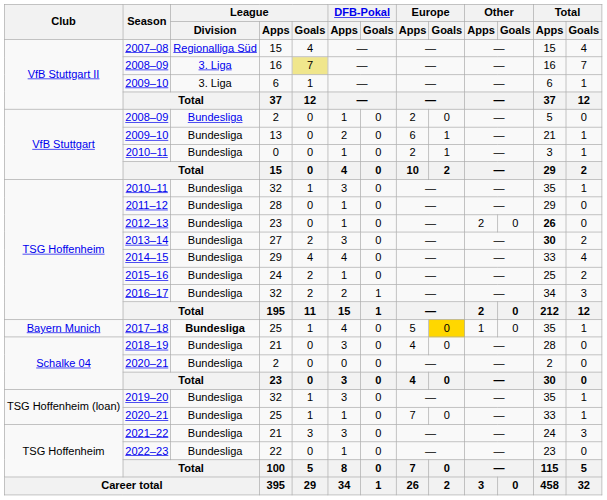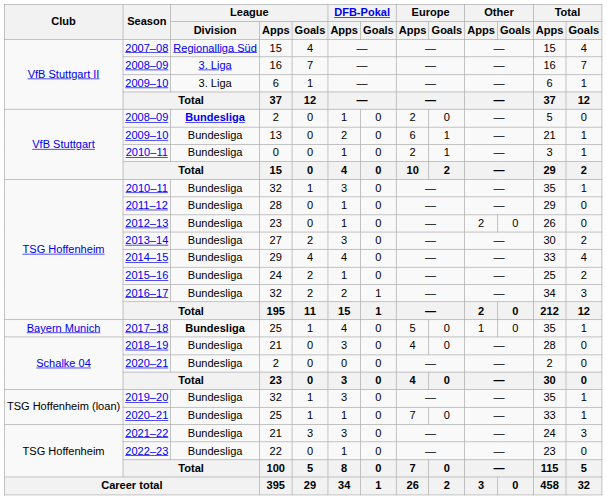(310, 65) khaki background -> (310, 65) no background
(215, 118) normal -> (215, 118) bold
(550, 223) bold -> (550, 223) normal
(550, 240) bold -> (550, 240) normal
(447, 328) gold background -> (447, 328) no background
